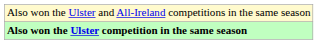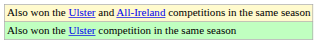(127, 30) bold -> (122, 30) normal
